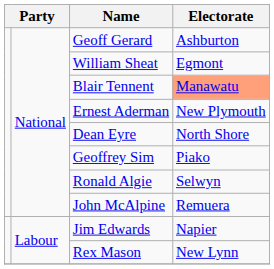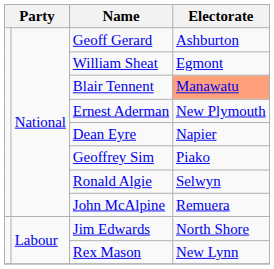(213, 134) North Shore -> (196, 134) Napier
(196, 228) Napier -> (213, 228) North Shore
